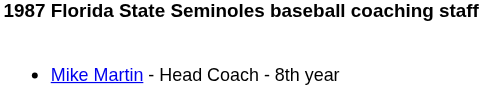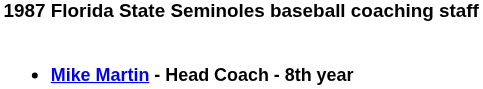(241, 75) normal -> (241, 75) bold
